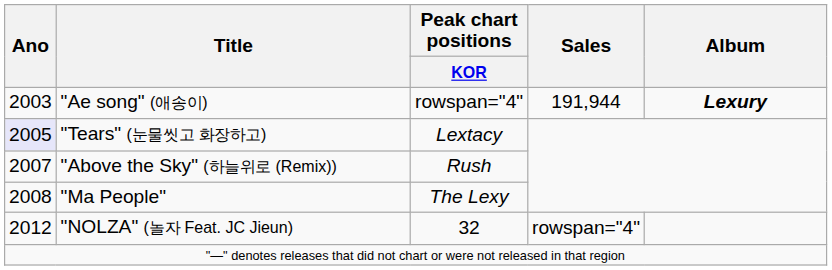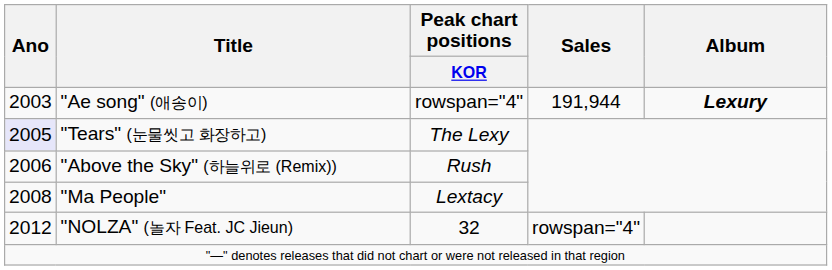(469, 134) Lextacy -> (469, 134) The Lexy
(30, 166) 2007 -> (30, 166) 2006
(469, 197) The Lexy -> (469, 197) Lextacy
